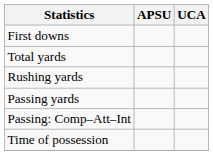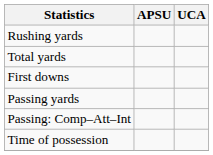rows swapped: (38, 35) <-> (45, 77)
